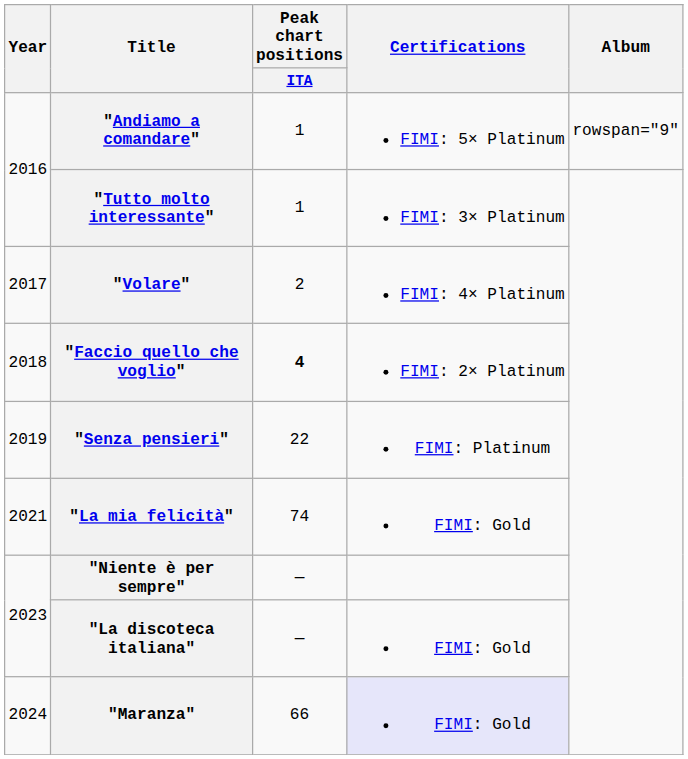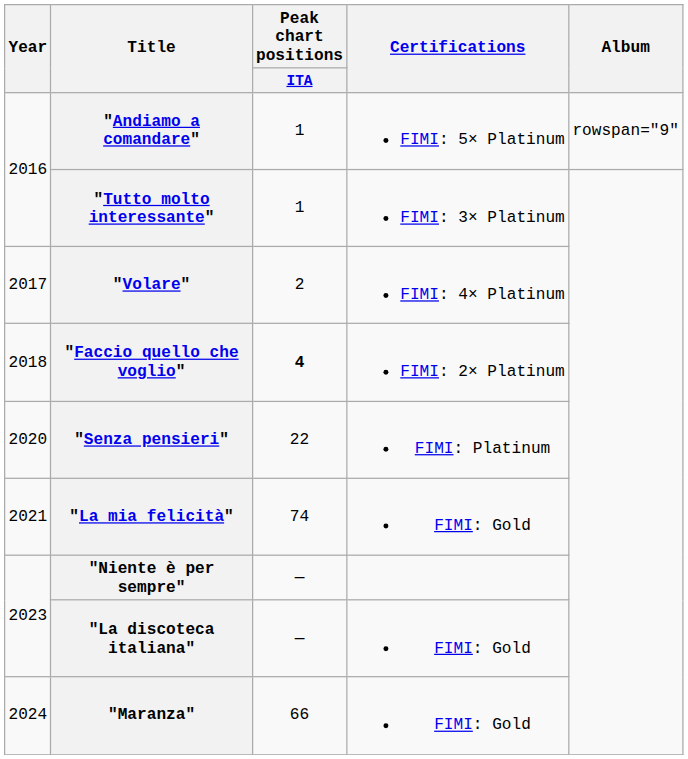(28, 439) 2019 -> (28, 439) 2020
(458, 725) lavender background -> (458, 725) no background
